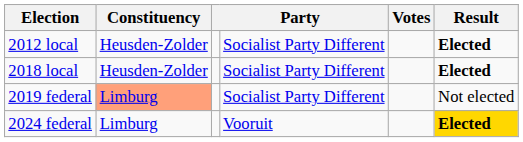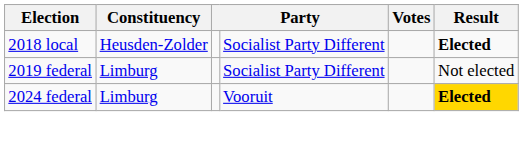- row: (43, 44)
(129, 96) lightsalmon background -> (129, 70) no background
